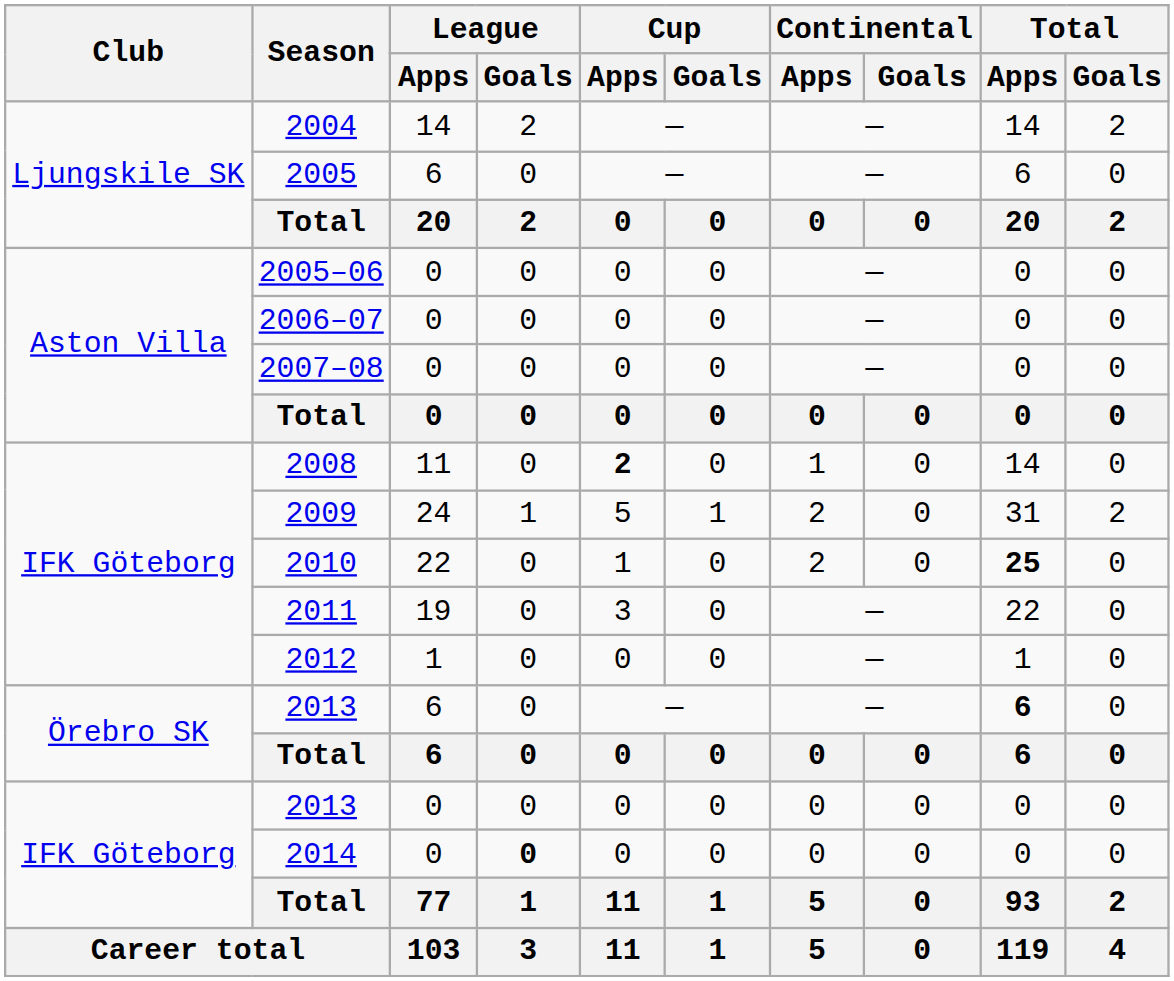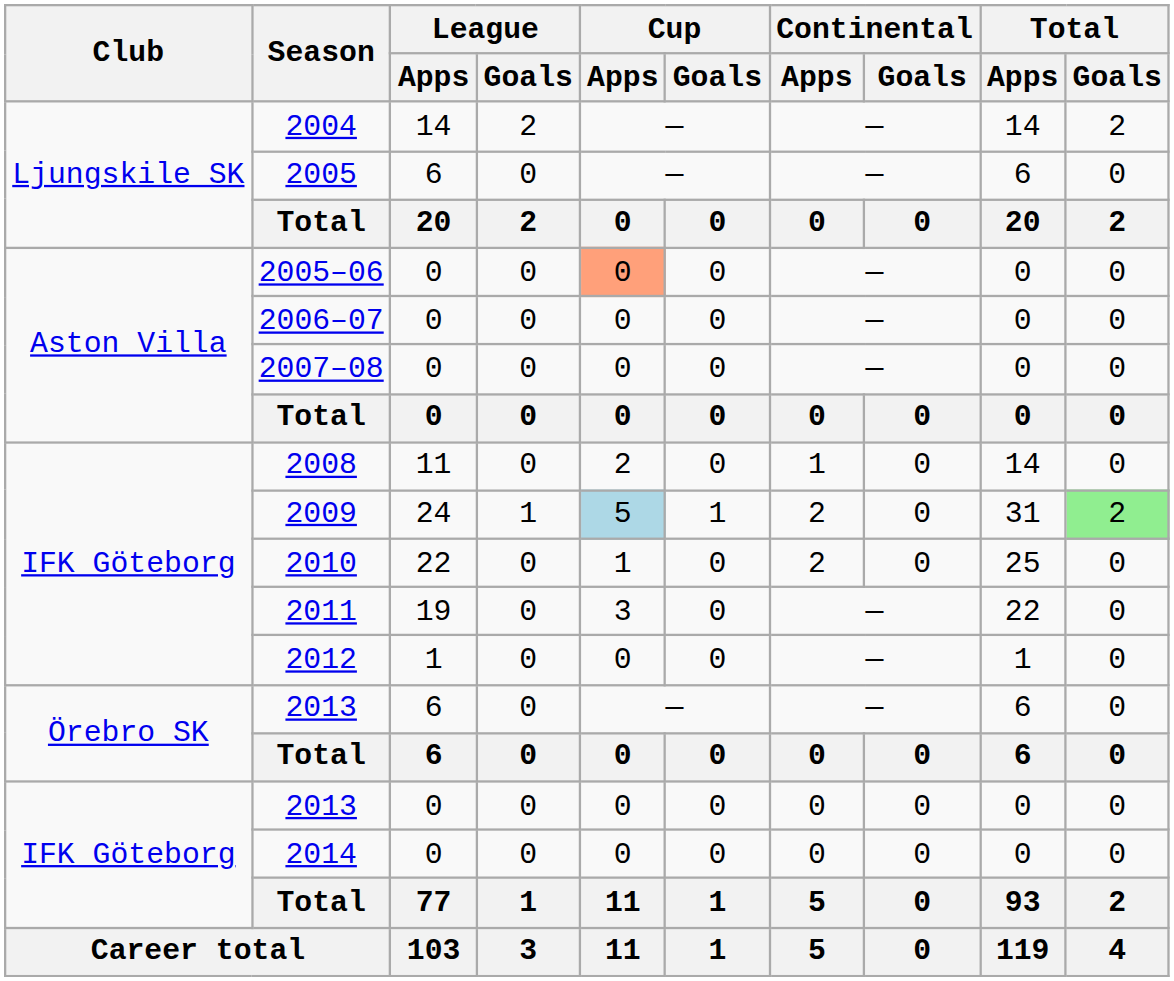(623, 272) no background -> (623, 272) lightsalmon background
(623, 466) bold -> (623, 466) normal
(623, 515) no background -> (623, 515) lightblue background
(1117, 515) no background -> (1117, 515) lightgreen background
(1023, 563) bold -> (1023, 563) normal
(1023, 709) bold -> (1023, 709) normal
(528, 854) bold -> (528, 854) normal
